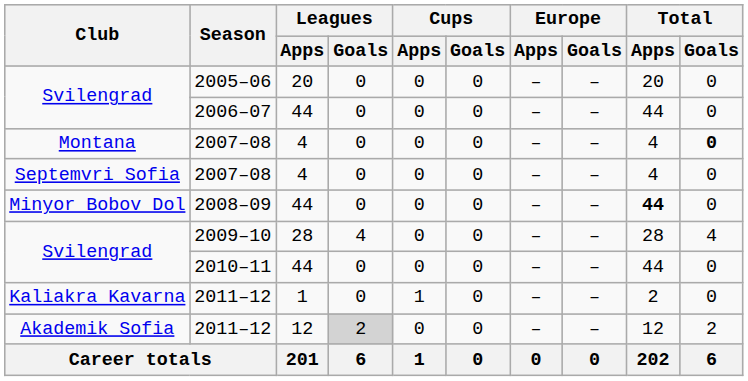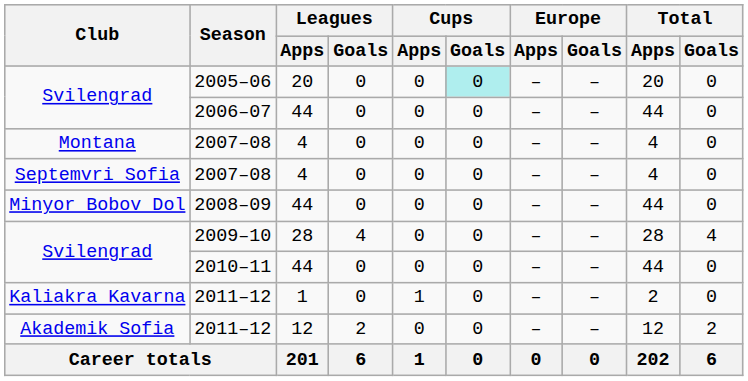(478, 82) no background -> (478, 82) paleturquoise background
(711, 143) bold -> (711, 143) normal
(653, 205) bold -> (653, 205) normal
(361, 329) lightgrey background -> (361, 329) no background
